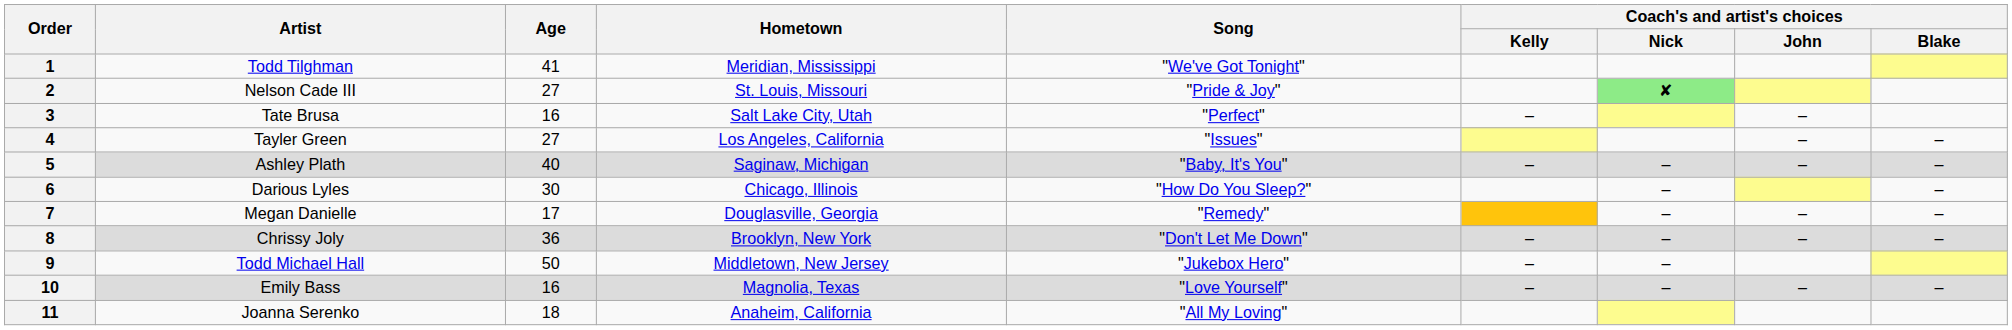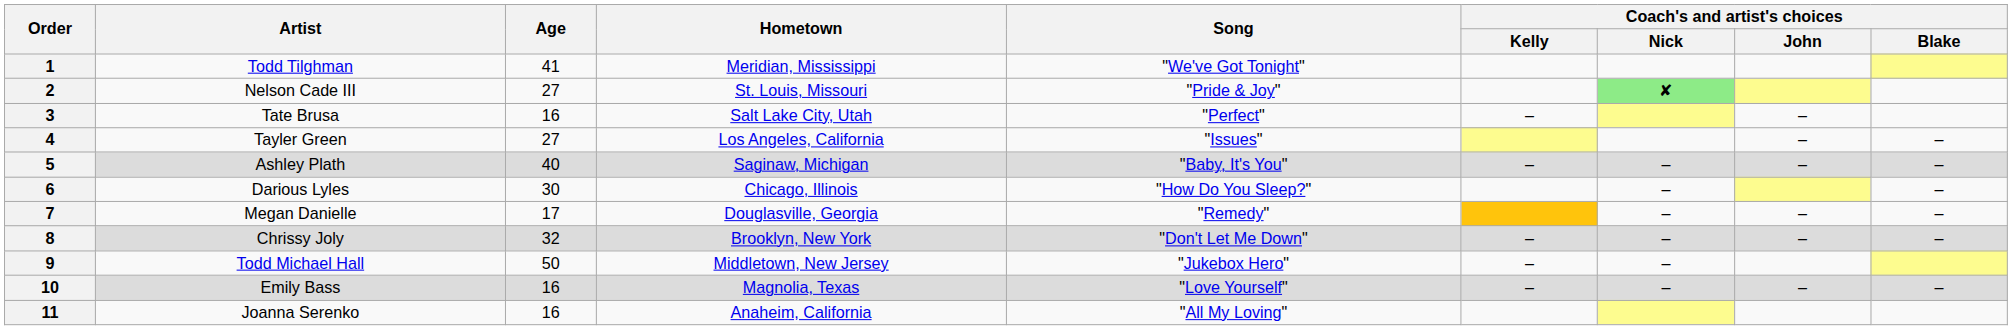(551, 238) 36 -> (551, 238) 32
(551, 312) 18 -> (551, 312) 16
